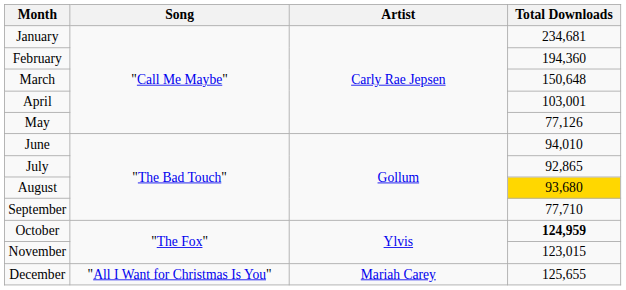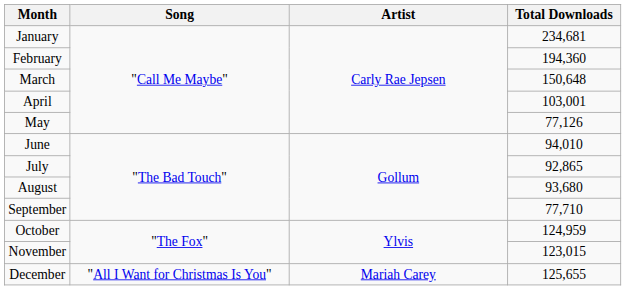(564, 187) gold background -> (564, 187) no background
(564, 230) bold -> (564, 230) normal
